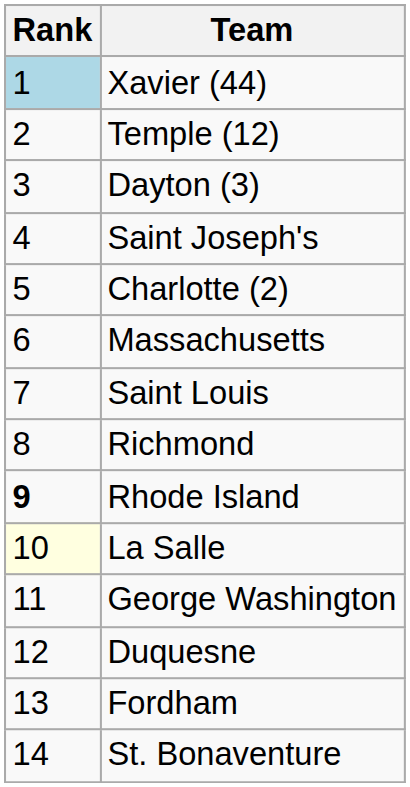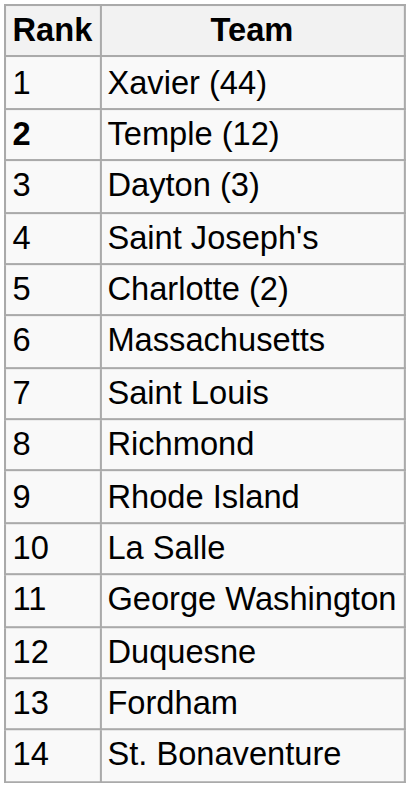(22, 82) lightblue background -> (22, 82) no background
(22, 133) normal -> (22, 133) bold
(22, 496) bold -> (22, 496) normal
(31, 548) lightyellow background -> (31, 548) no background
